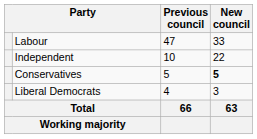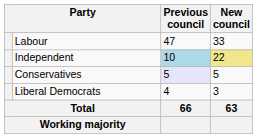(169, 58) no background -> (169, 58) lightblue background
(219, 58) no background -> (219, 58) khaki background
(166, 74) no background -> (166, 74) lavender background
(216, 74) bold -> (216, 74) normal
